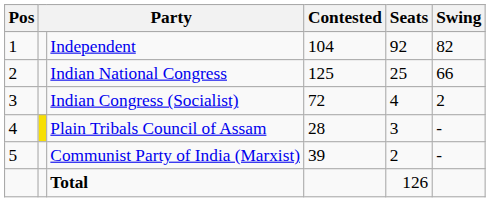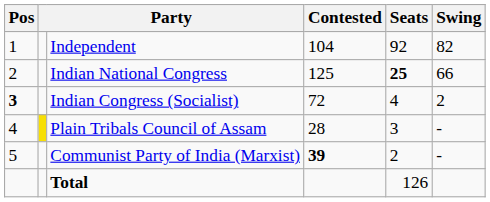(398, 73) normal -> (398, 73) bold
(13, 100) normal -> (13, 100) bold
(317, 155) normal -> (317, 155) bold
